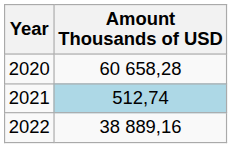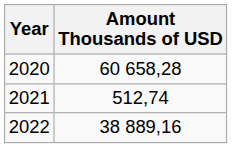(141, 98) lightblue background -> (141, 98) no background
